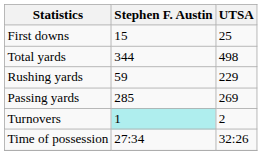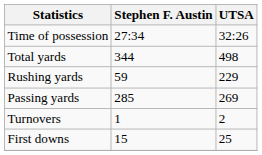rows swapped: (38, 35) <-> (58, 139)
(118, 118) paleturquoise background -> (118, 118) no background
